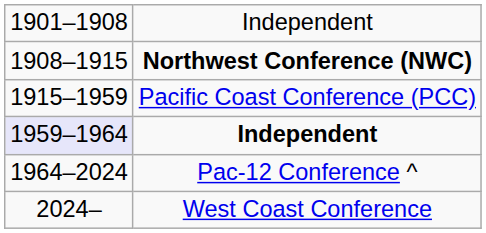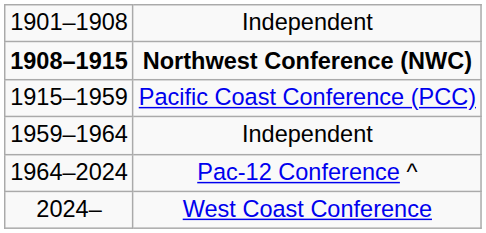(69, 60) normal -> (69, 60) bold
(69, 135) lavender background -> (69, 135) no background
(307, 135) bold -> (307, 135) normal
